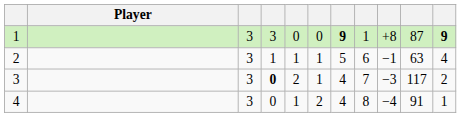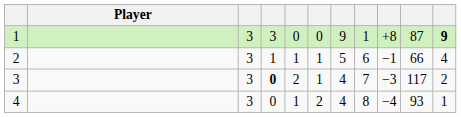(343, 36) bold -> (343, 36) normal
(417, 58) 63 -> (417, 58) 66
(417, 101) 91 -> (417, 101) 93
